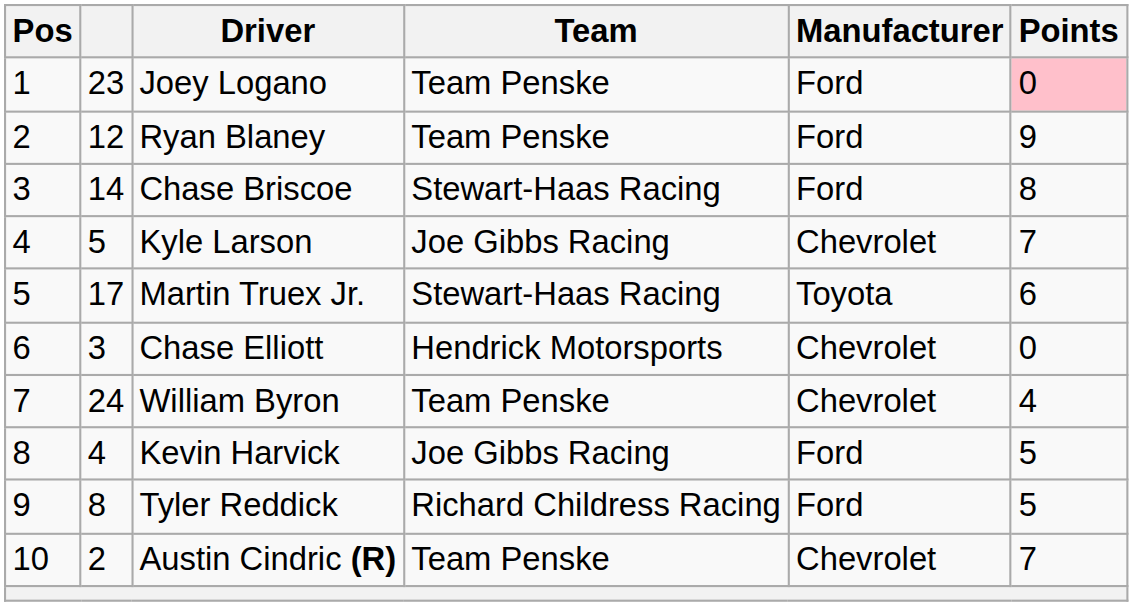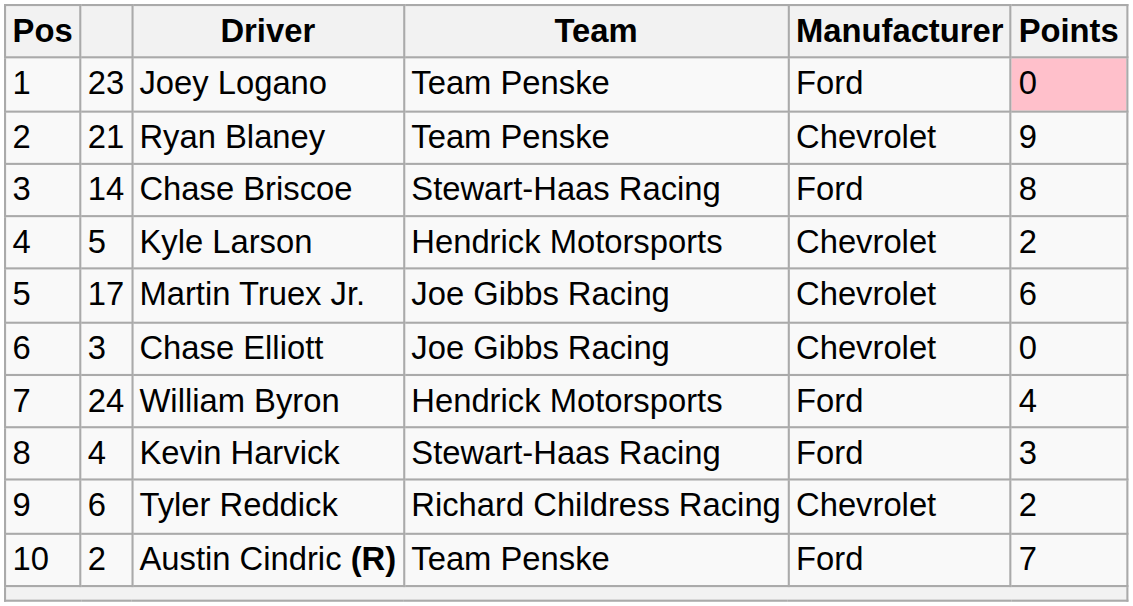(106, 136) 12 -> (106, 136) 21
(830, 136) Ford -> (866, 136) Chevrolet
(541, 241) Joe Gibbs Racing -> (567, 241) Hendrick Motorsports
(1028, 241) 7 -> (1028, 241) 2
(566, 294) Stewart-Haas Racing -> (541, 294) Joe Gibbs Racing
(844, 294) Toyota -> (866, 294) Chevrolet
(567, 347) Hendrick Motorsports -> (541, 347) Joe Gibbs Racing
(511, 399) Team Penske -> (567, 399) Hendrick Motorsports
(866, 399) Chevrolet -> (830, 399) Ford
(541, 452) Joe Gibbs Racing -> (566, 452) Stewart-Haas Racing
(1028, 452) 5 -> (1028, 452) 3
(97, 505) 8 -> (97, 505) 6
(830, 505) Ford -> (866, 505) Chevrolet
(1028, 505) 5 -> (1028, 505) 2
(866, 558) Chevrolet -> (830, 558) Ford
